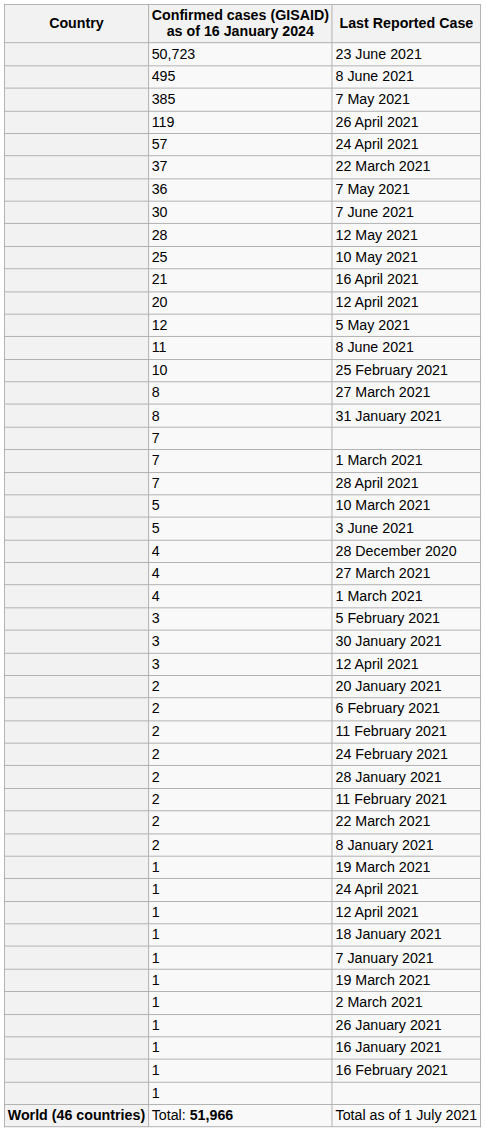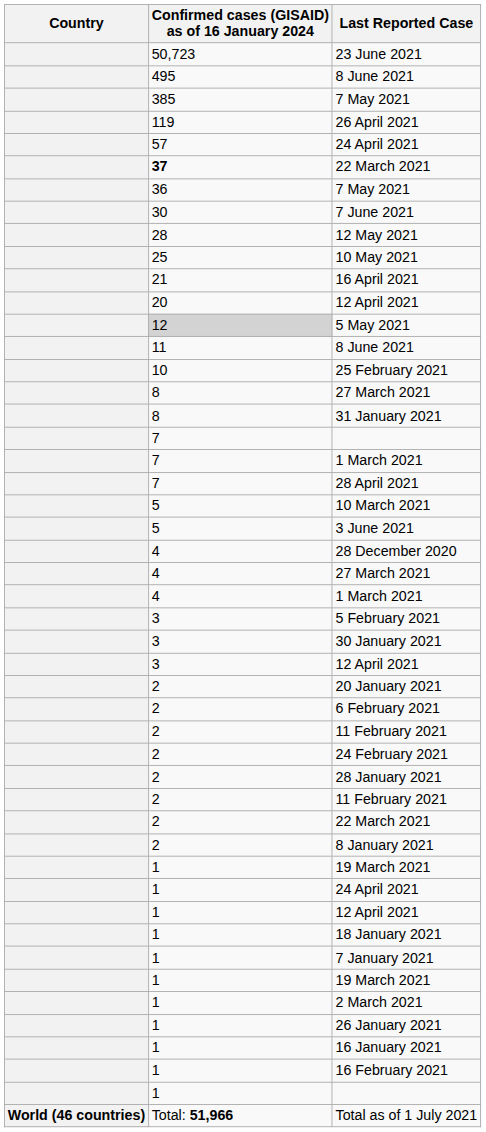(160, 167) normal -> (160, 167) bold
(160, 325) no background -> (160, 325) lightgrey background
